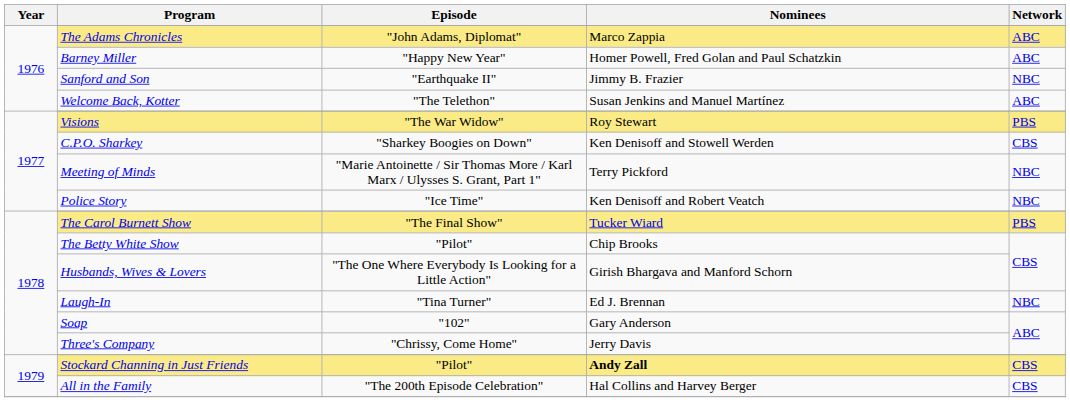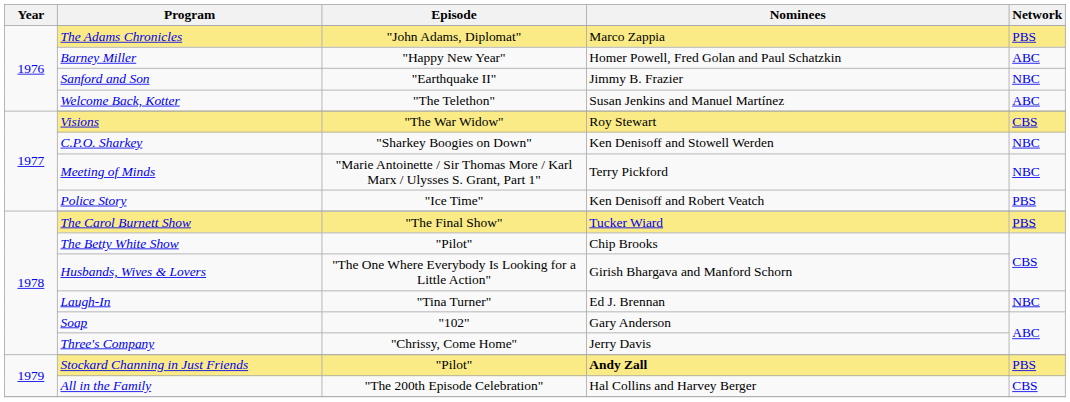(1026, 36) ABC -> (1024, 36) PBS
(1024, 121) PBS -> (1025, 121) CBS
(1025, 143) CBS -> (1026, 143) NBC
(1026, 200) NBC -> (1024, 200) PBS
(1025, 365) CBS -> (1024, 365) PBS
